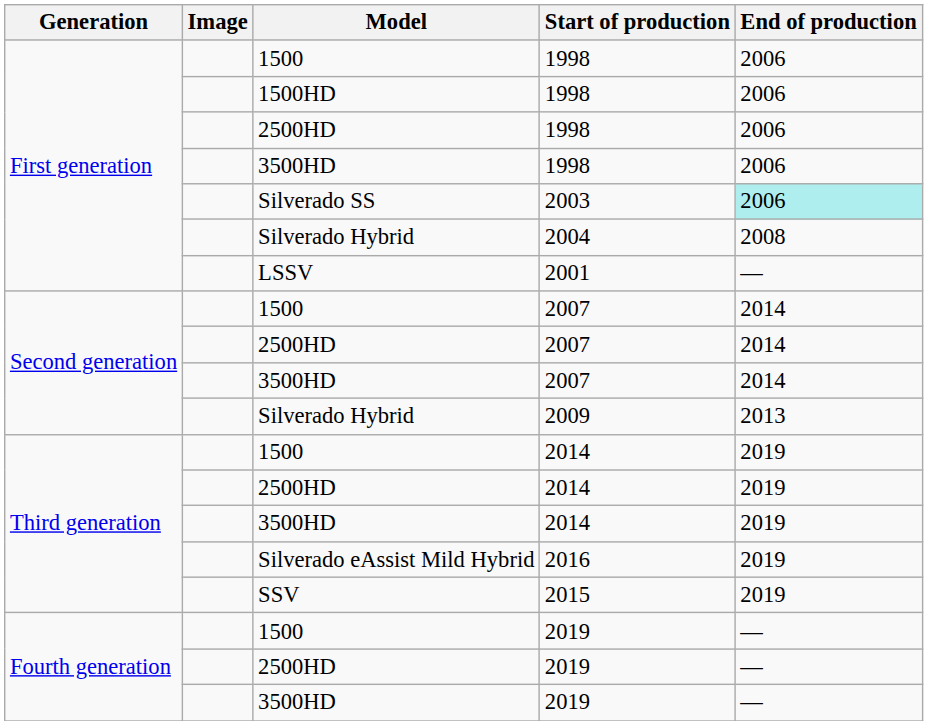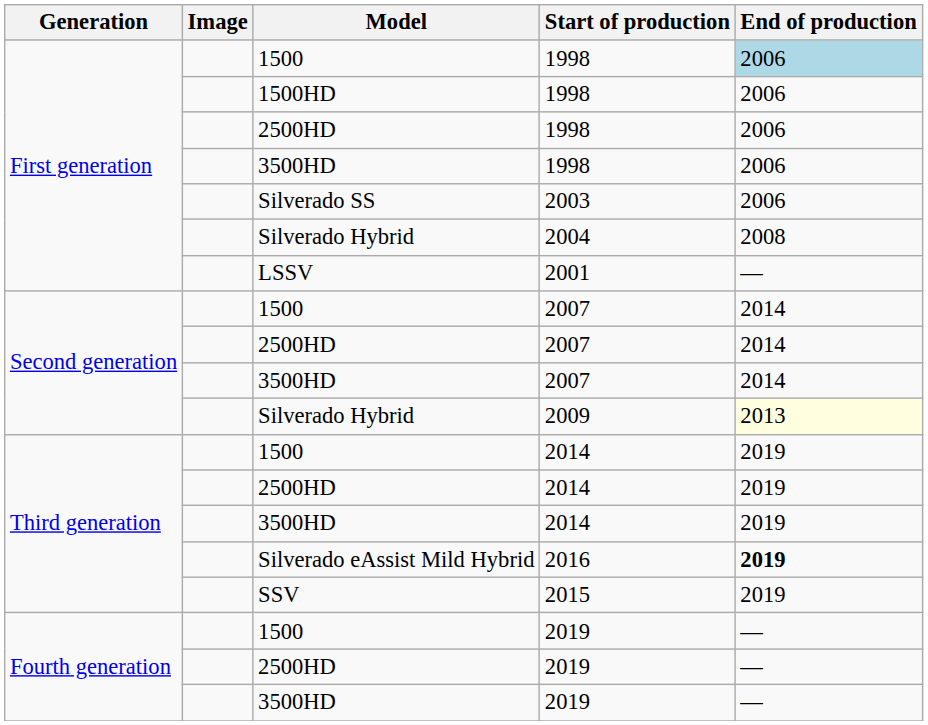(763, 58) no background -> (763, 58) lightblue background
(763, 201) paleturquoise background -> (763, 201) no background
(763, 415) no background -> (763, 415) lightyellow background
(763, 559) normal -> (763, 559) bold
